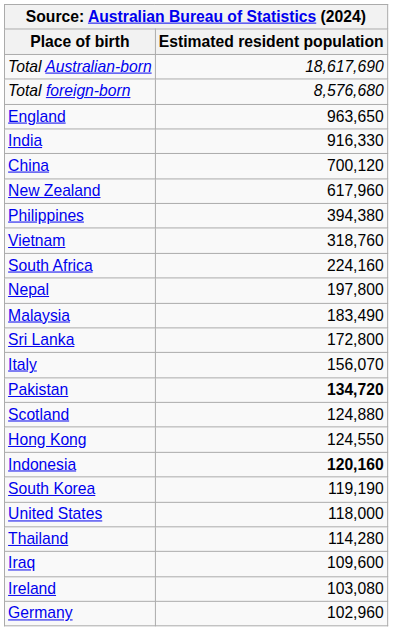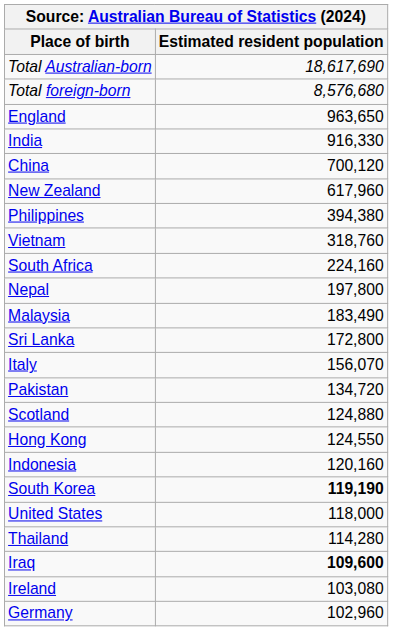(355, 389) bold -> (355, 389) normal
(355, 464) bold -> (355, 464) normal
(356, 489) normal -> (356, 489) bold
(355, 564) normal -> (355, 564) bold
